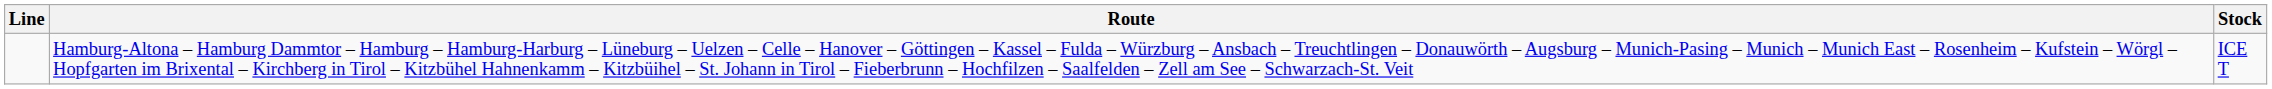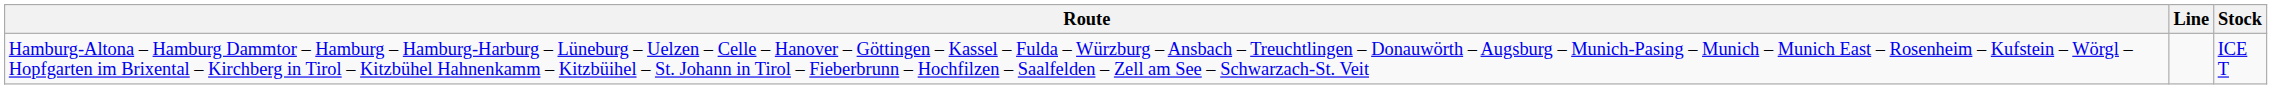columns swapped: (27, 19) <-> (1131, 19)
